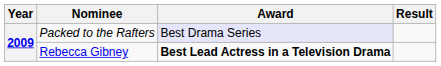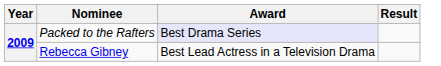(275, 52) bold -> (268, 52) normal
